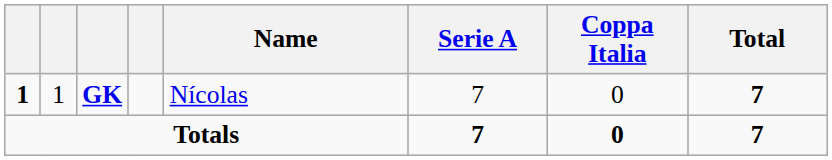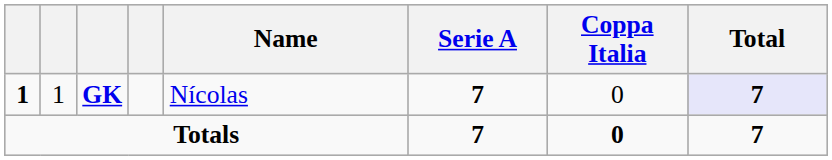(478, 94) normal -> (478, 94) bold
(757, 94) no background -> (757, 94) lavender background
